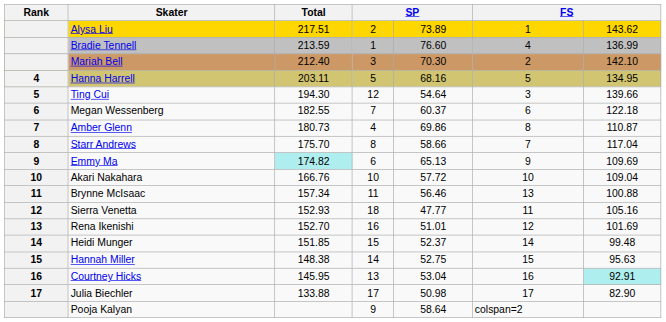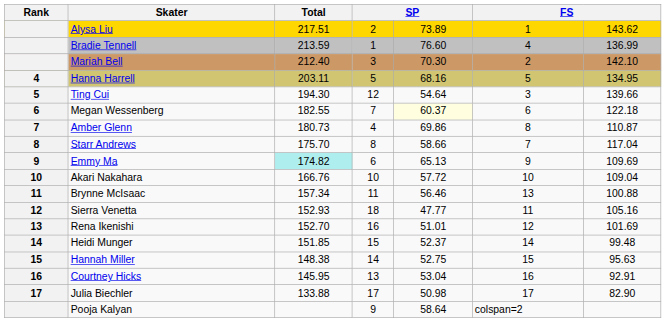(433, 111) no background -> (433, 111) lightyellow background
(622, 276) paleturquoise background -> (622, 276) no background
